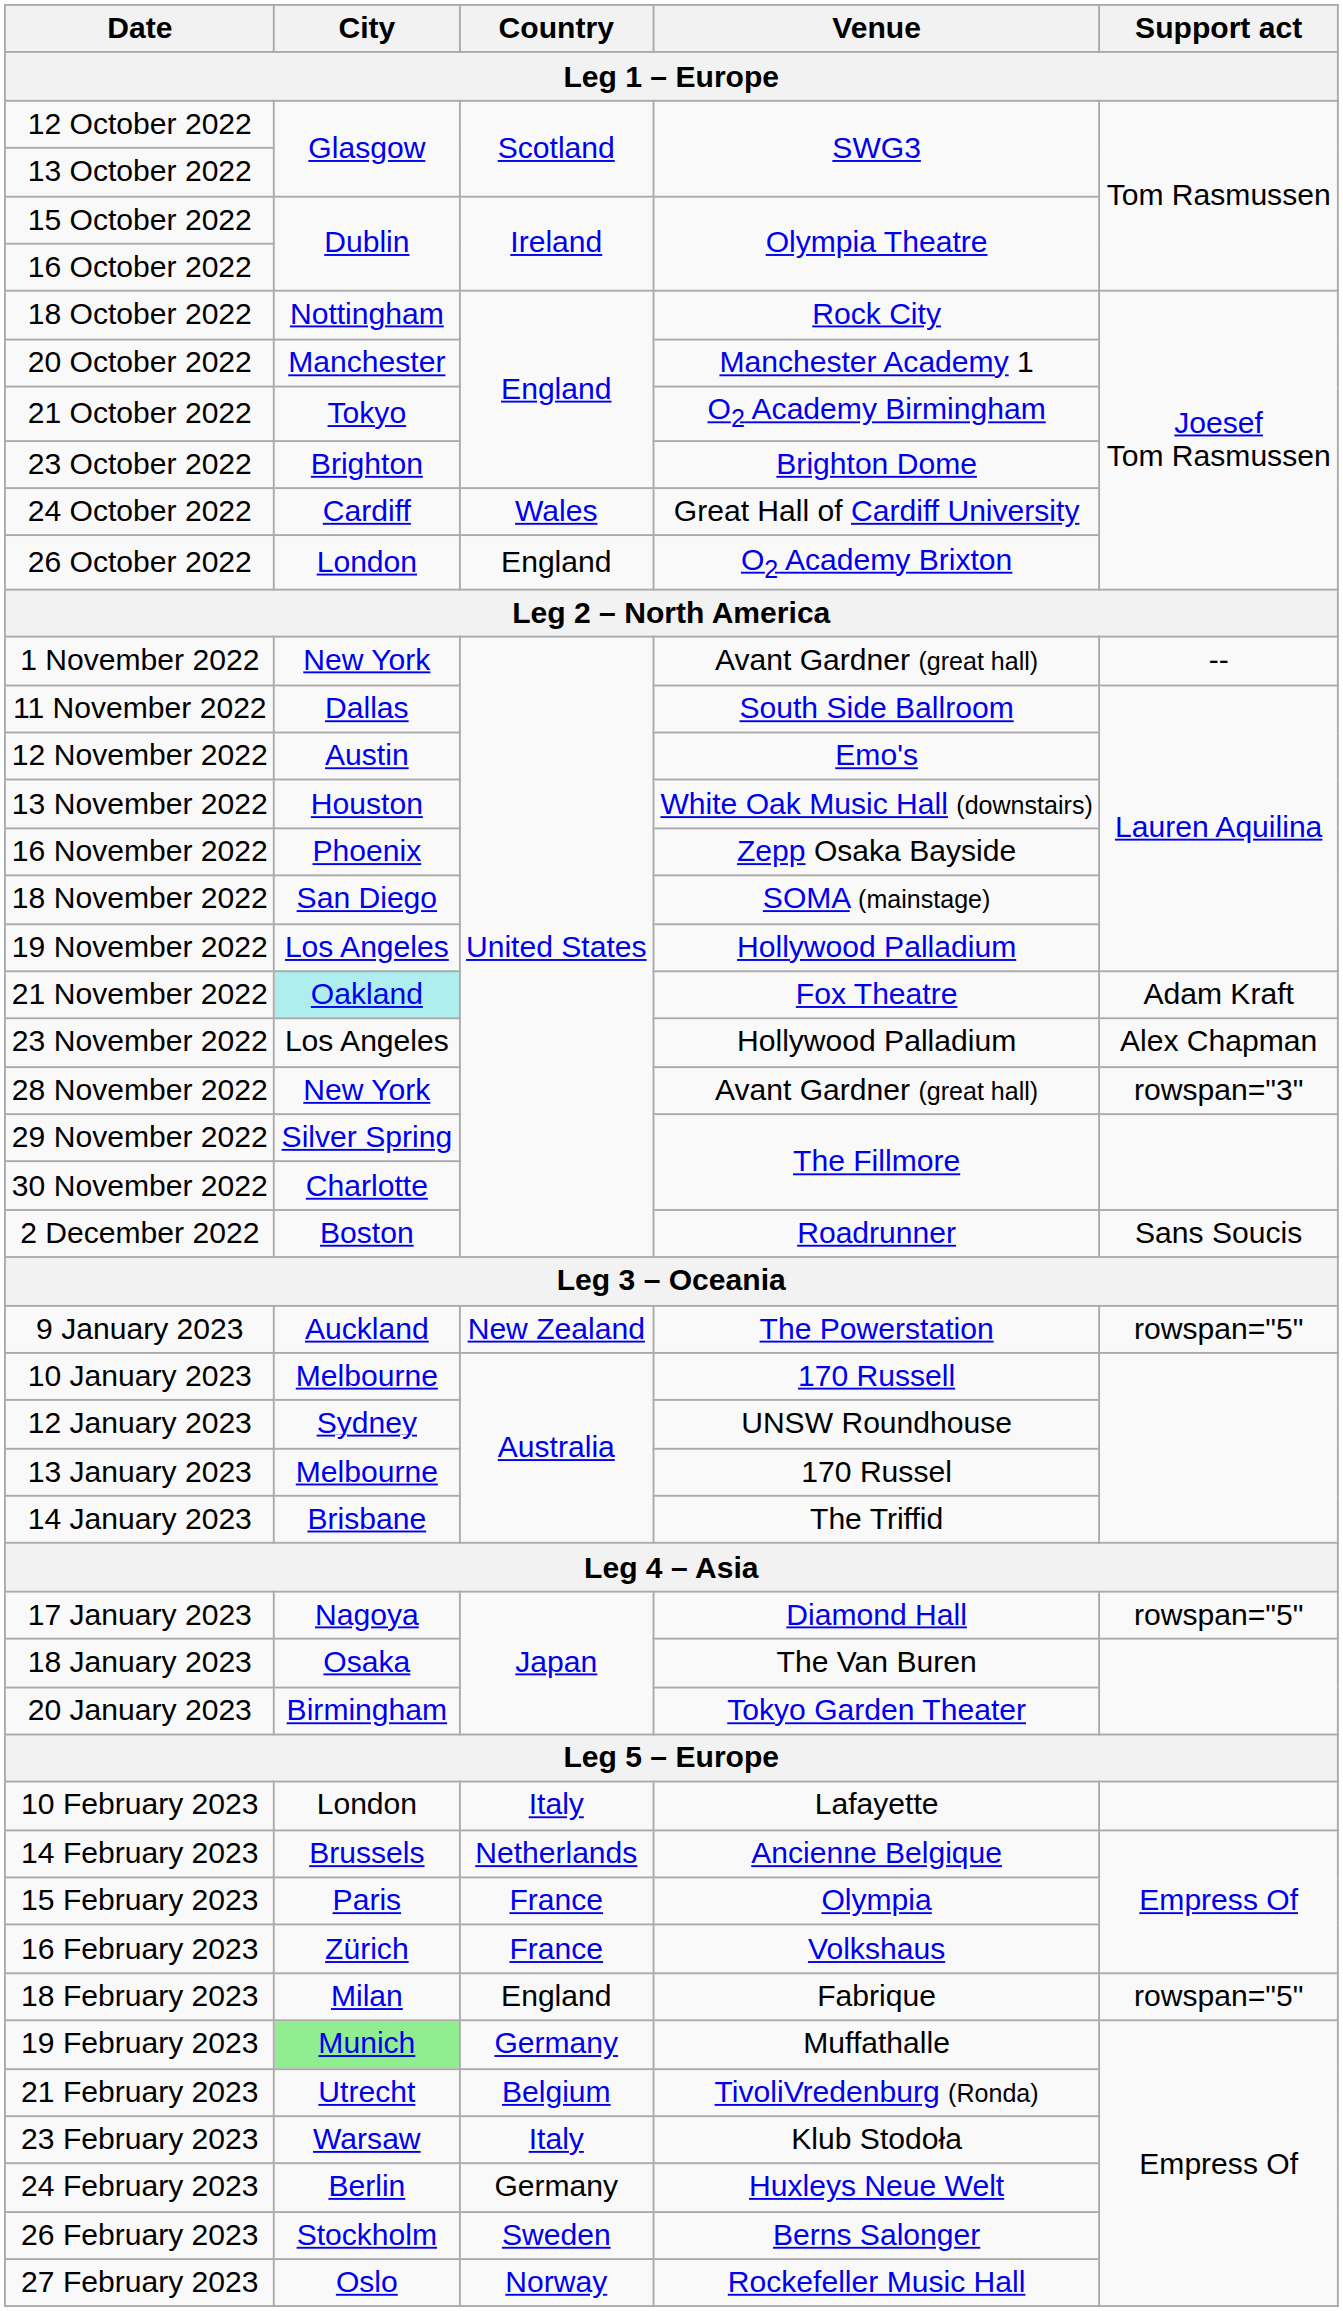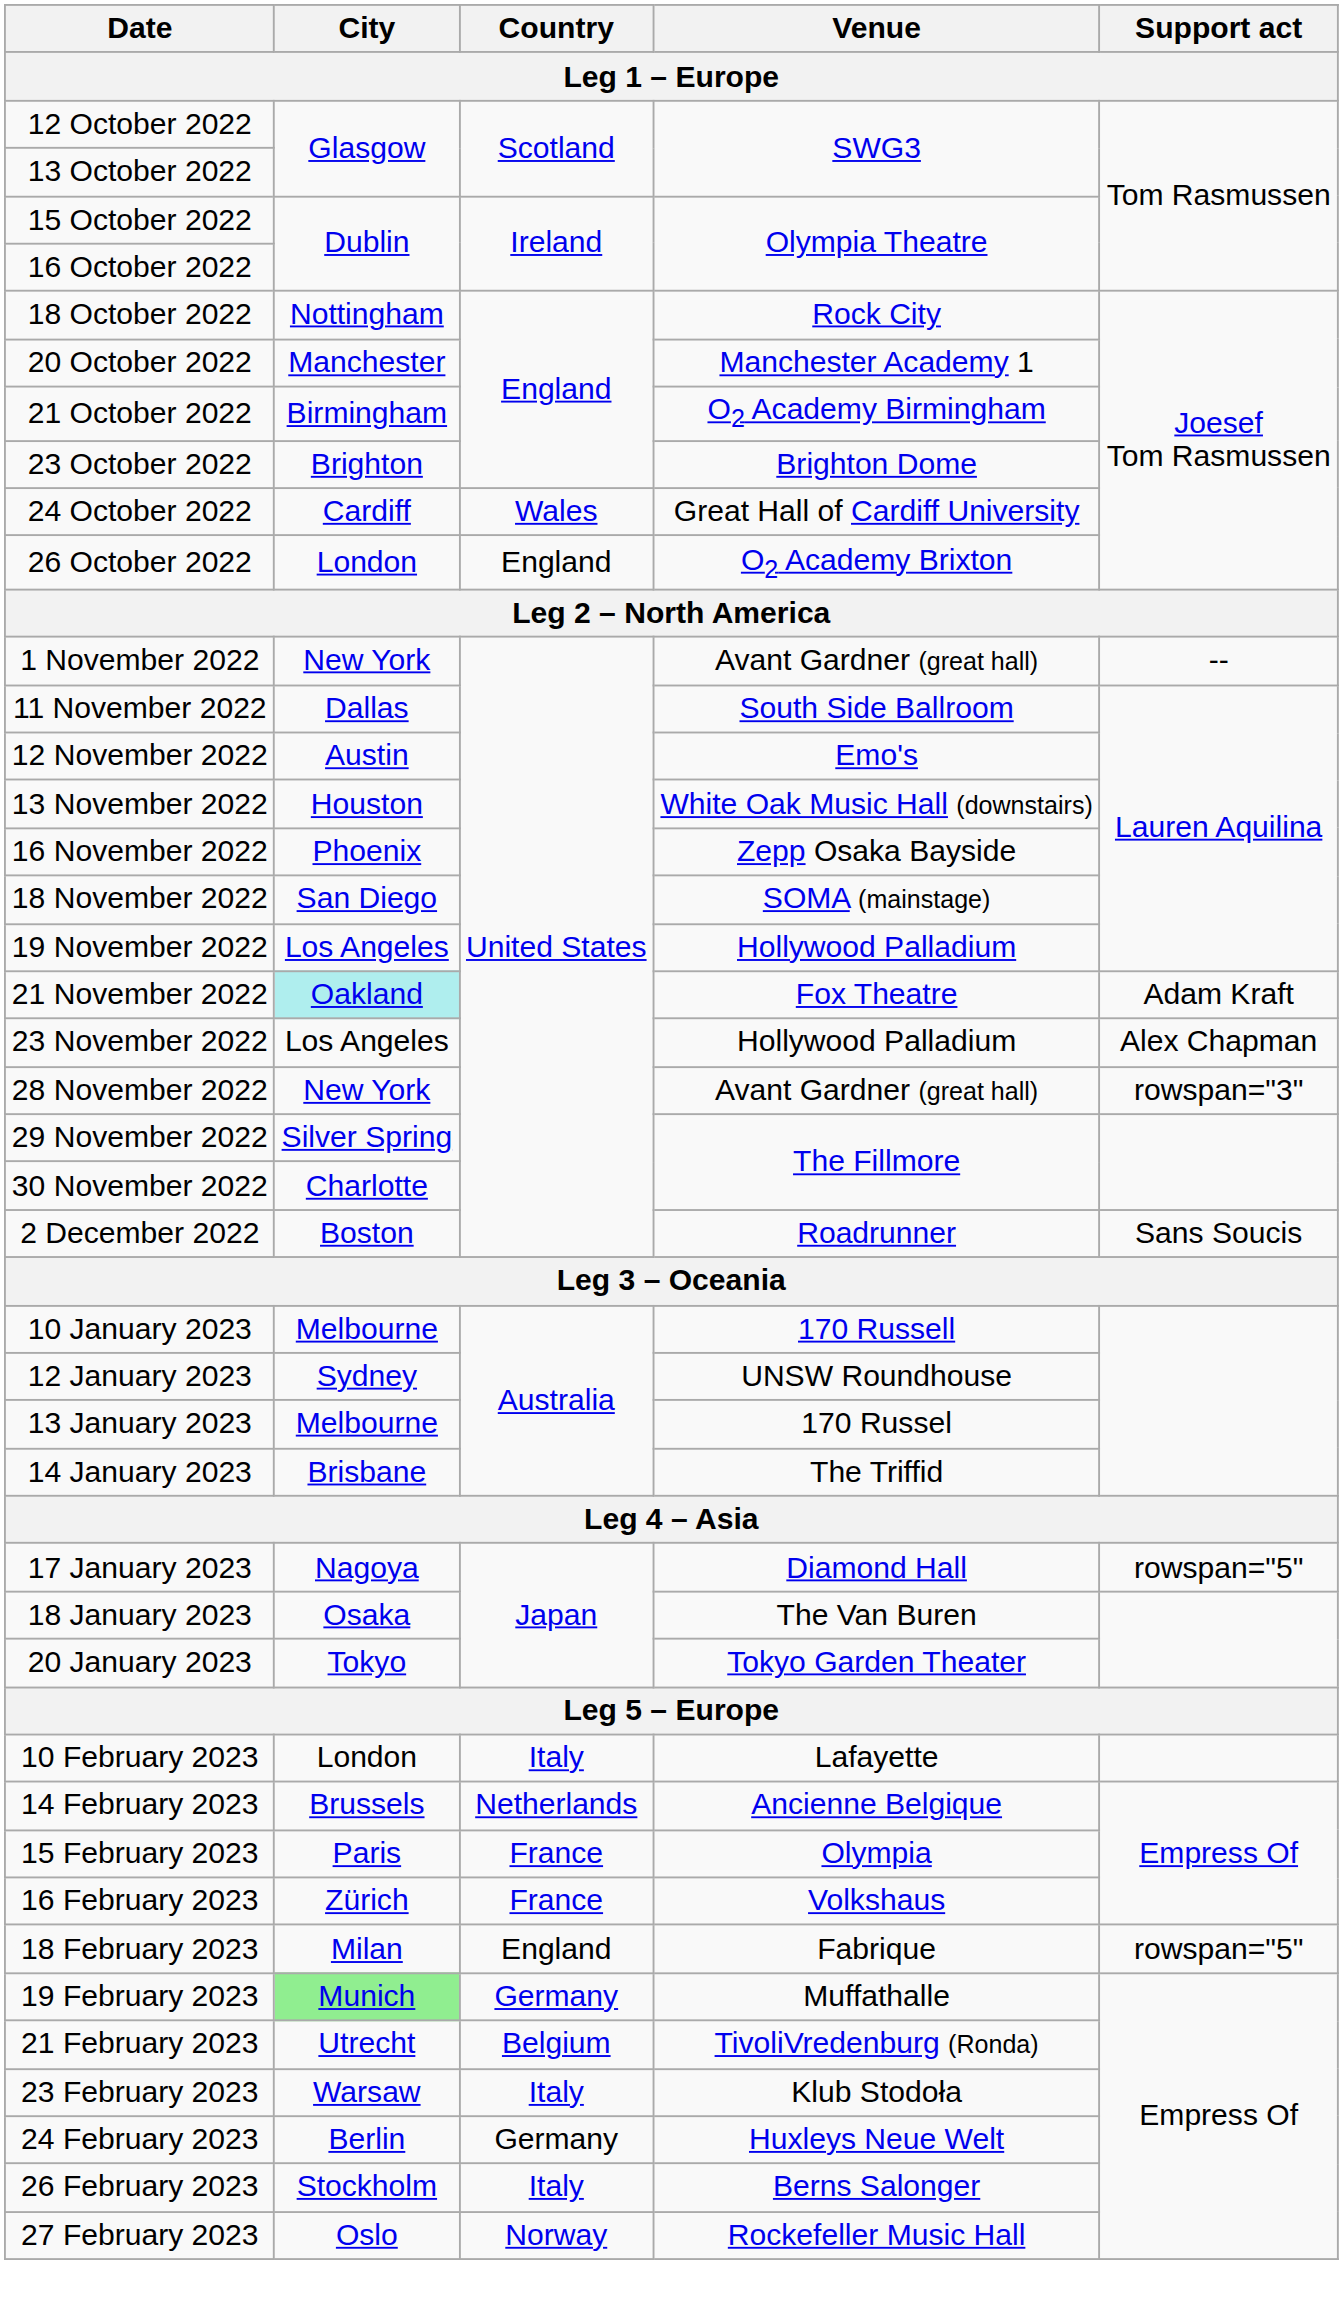(367, 412) Tokyo -> (367, 412) Birmingham
- row: (140, 1328)
(367, 1710) Birmingham -> (367, 1662) Tokyo
(556, 2234) Sweden -> (556, 2187) Italy
